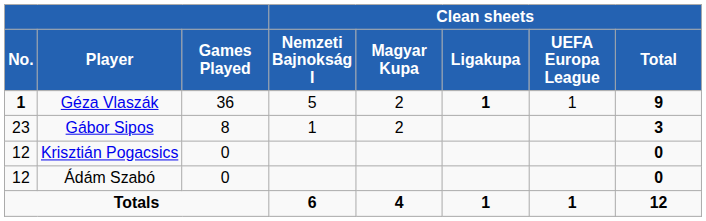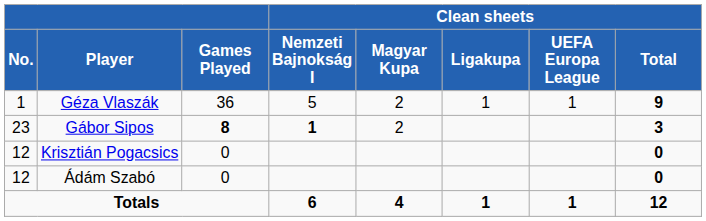(21, 102) bold -> (21, 102) normal
(486, 102) bold -> (486, 102) normal
(225, 128) normal -> (225, 128) bold
(312, 128) normal -> (312, 128) bold
